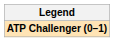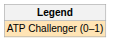(57, 28) bold -> (55, 28) normal
